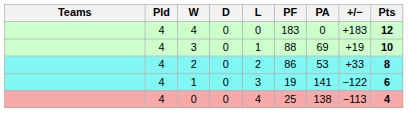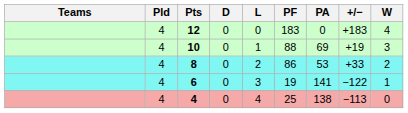columns swapped: (194, 13) <-> (387, 13)
